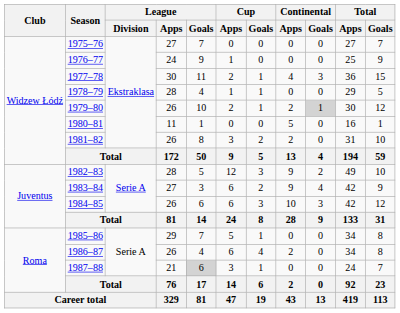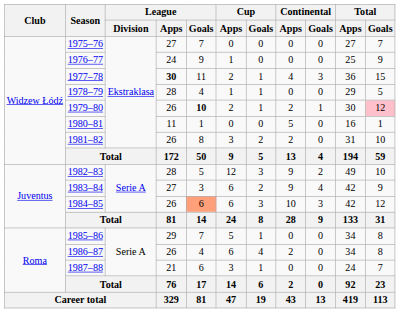(171, 76) normal -> (171, 76) bold
(201, 108) normal -> (201, 108) bold
(321, 108) lightgrey background -> (321, 108) no background
(380, 108) no background -> (380, 108) pink background
(201, 204) no background -> (201, 204) lightsalmon background
(201, 268) lightgrey background -> (201, 268) no background
